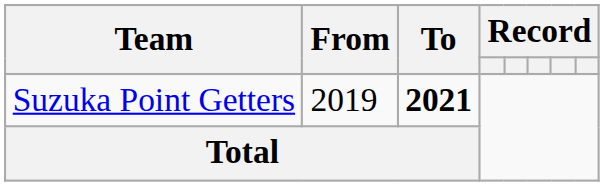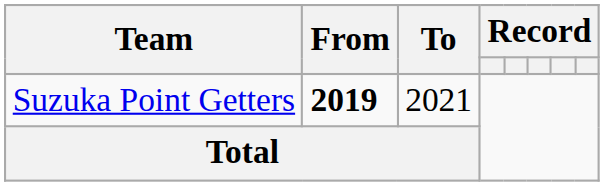(344, 99) normal -> (344, 99) bold
(439, 99) bold -> (439, 99) normal
